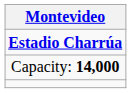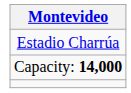(65, 42) bold -> (68, 42) normal
